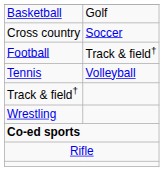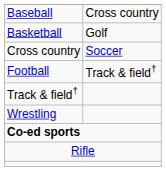+ row: (30, 13)
- row: (24, 73)
